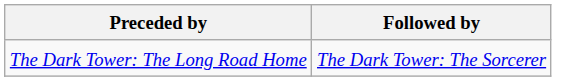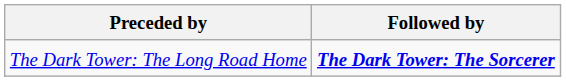(432, 59) normal -> (436, 57) bold
